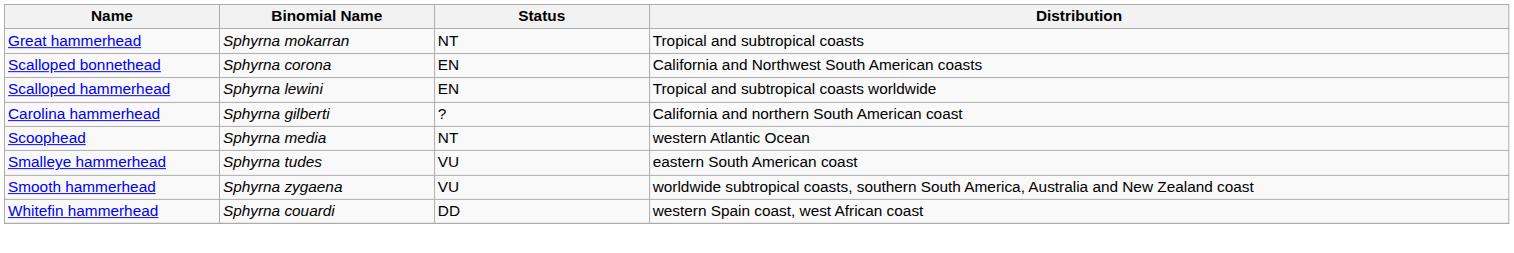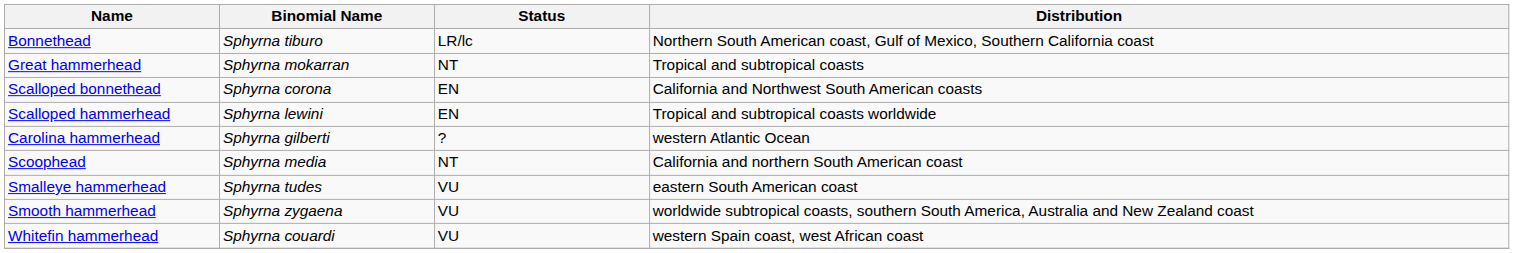+ row: (49, 41)
(808, 114) California and northern South American coast -> (731, 138) western Atlantic Ocean
(731, 138) western Atlantic Ocean -> (808, 162) California and northern South American coast
(449, 211) DD -> (448, 235) VU
